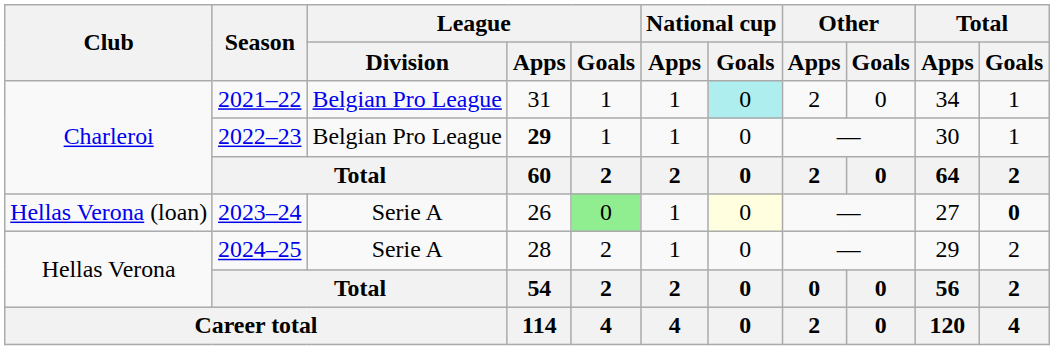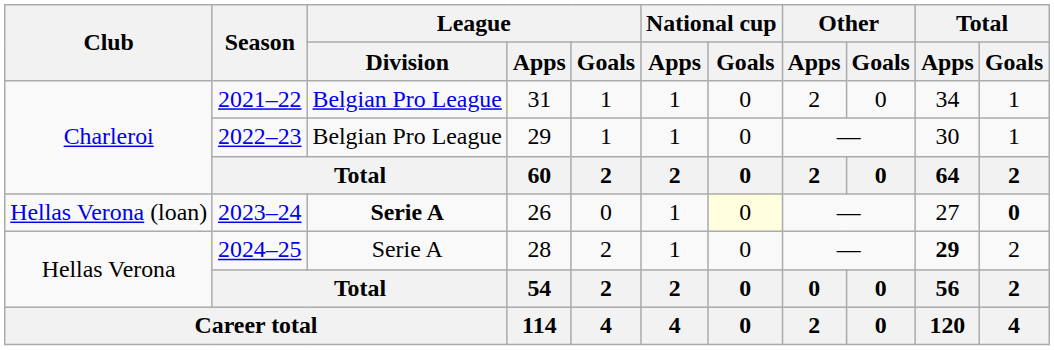(745, 99) paleturquoise background -> (745, 99) no background
(539, 136) bold -> (539, 136) normal
(407, 212) normal -> (407, 212) bold
(606, 212) lightgreen background -> (606, 212) no background
(947, 250) normal -> (947, 250) bold
